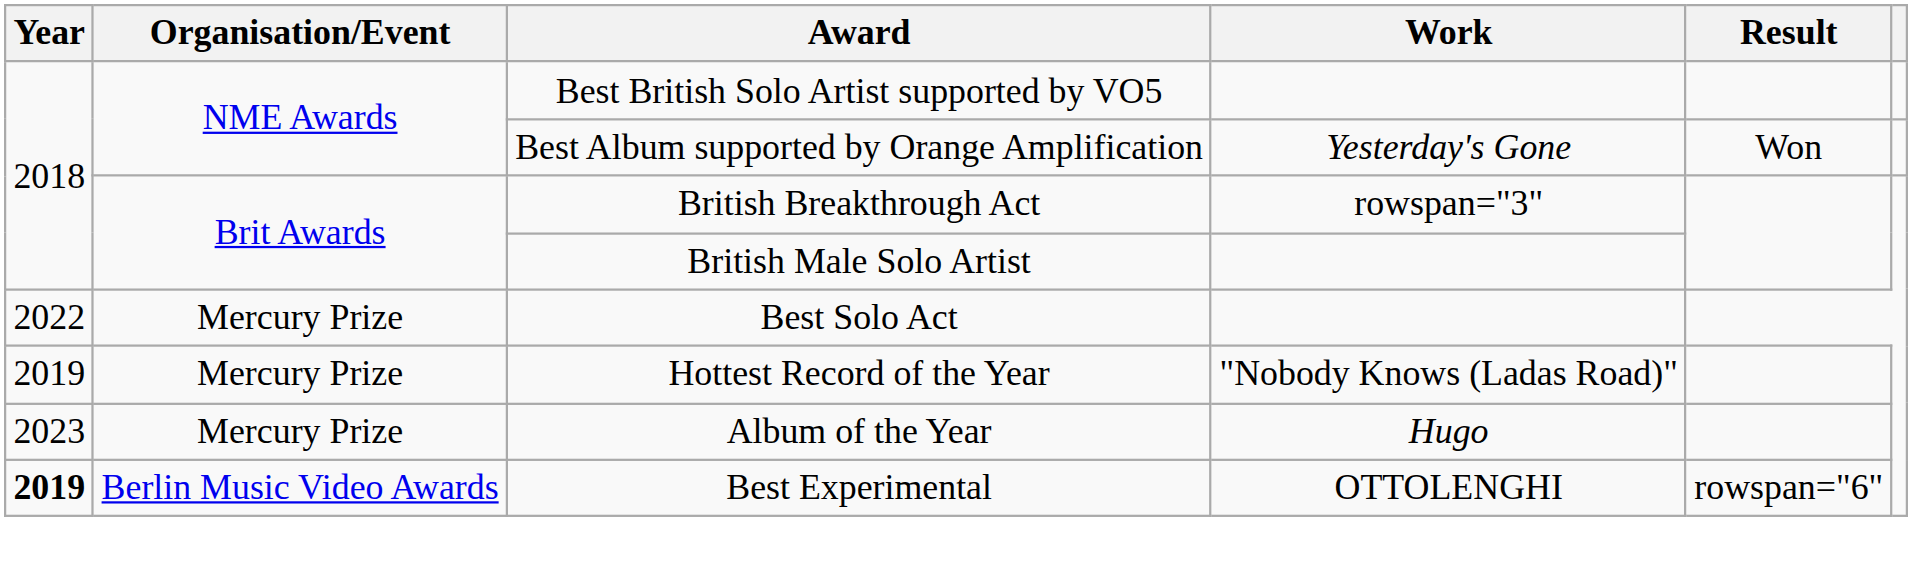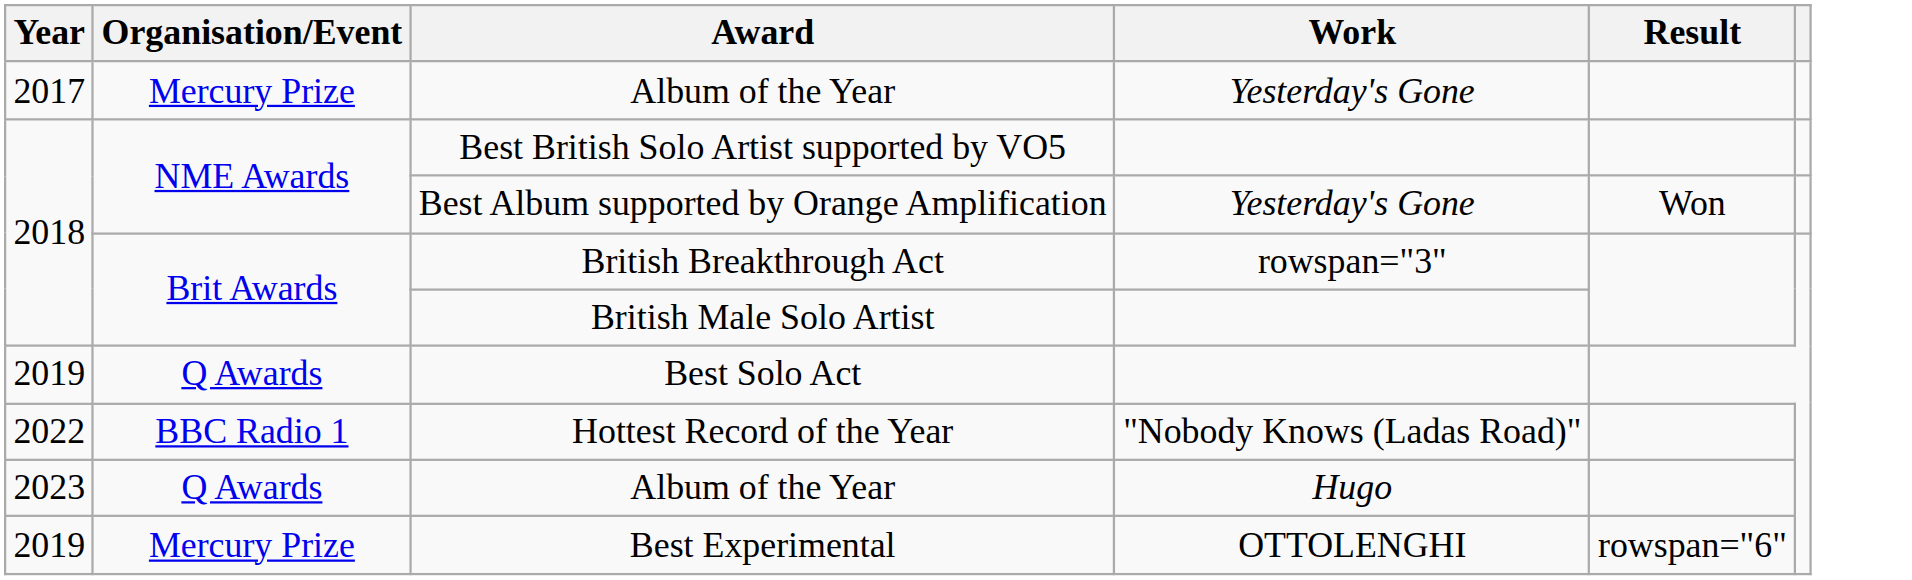+ row: (763, 89)
(49, 317) 2022 -> (49, 373) 2019
(300, 317) Mercury Prize -> (252, 373) Q Awards
(49, 373) 2019 -> (49, 430) 2022
(300, 373) Mercury Prize -> (252, 430) BBC Radio 1
(300, 430) Mercury Prize -> (252, 487) Q Awards
(49, 487) bold -> (49, 544) normal
(300, 487) Berlin Music Video Awards -> (252, 544) Mercury Prize
